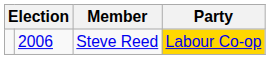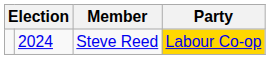(36, 41) 2006 -> (36, 41) 2024
